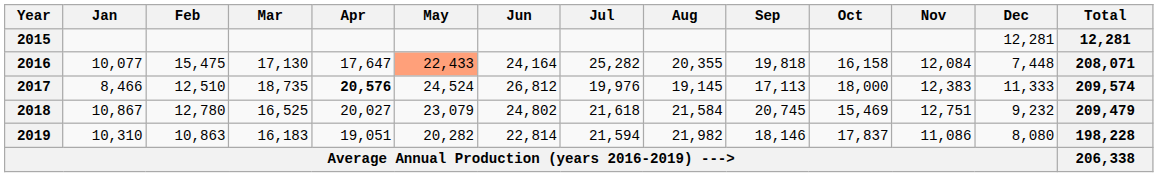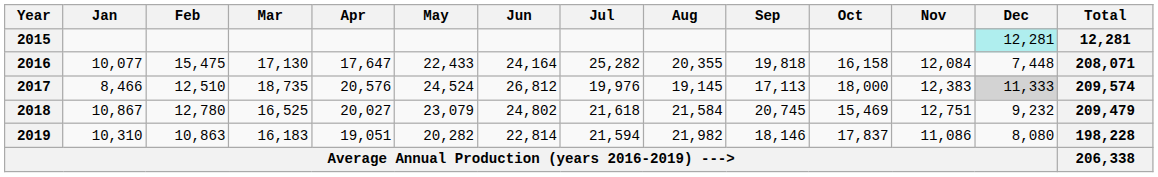(1029, 40) no background -> (1029, 40) paleturquoise background
(449, 64) lightsalmon background -> (449, 64) no background
(366, 88) bold -> (366, 88) normal
(1029, 88) no background -> (1029, 88) lightgrey background
